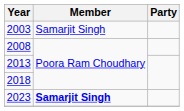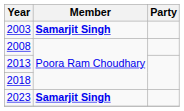(70, 30) normal -> (73, 30) bold
